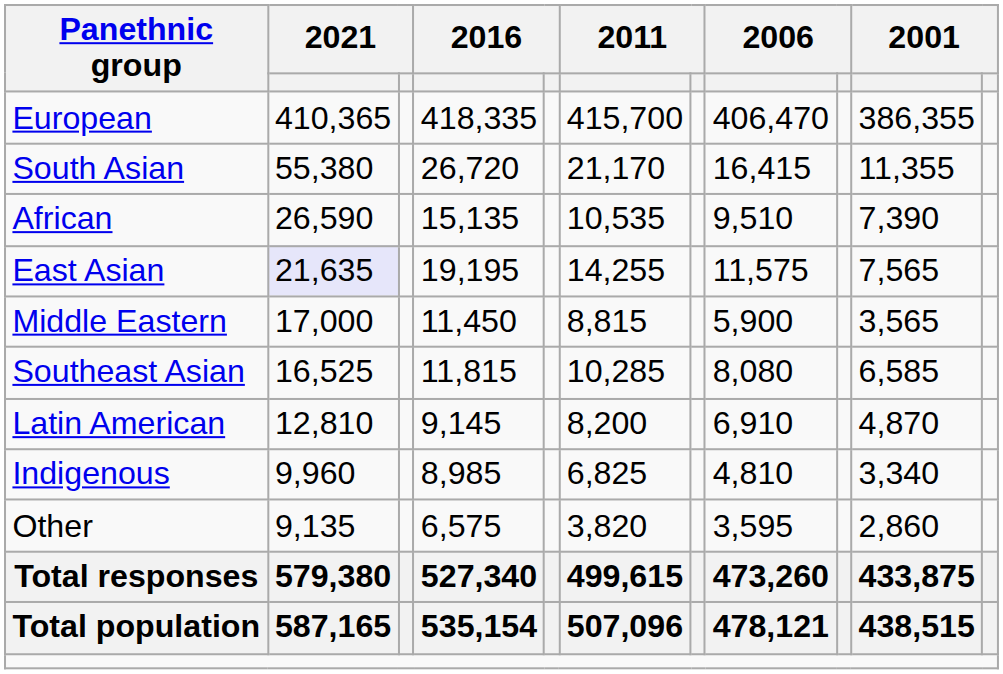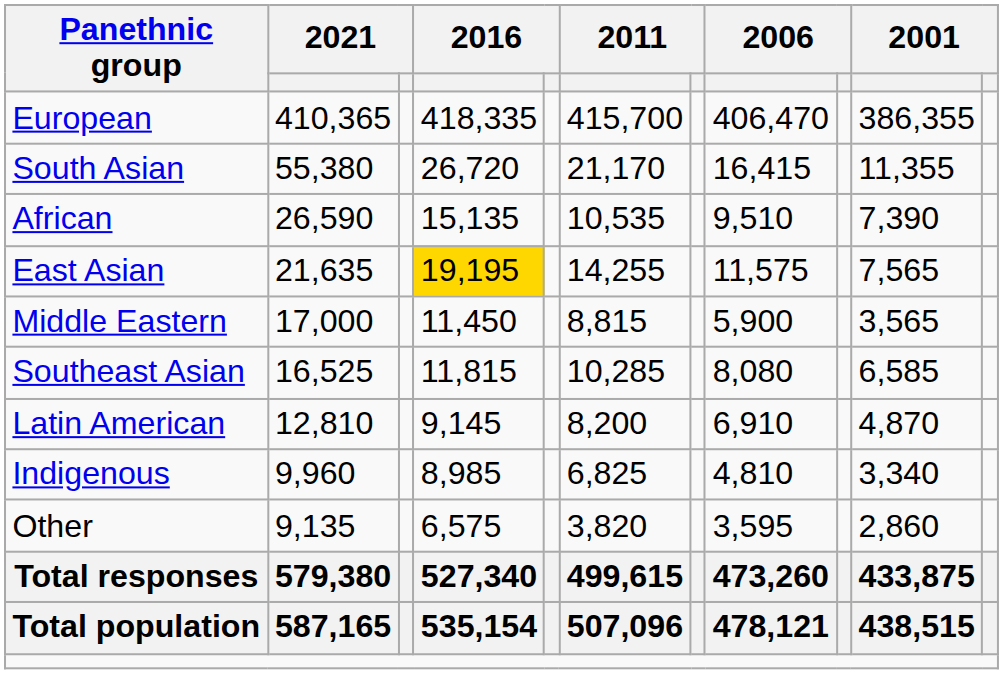(324, 270) lavender background -> (324, 270) no background
(470, 270) no background -> (470, 270) gold background
